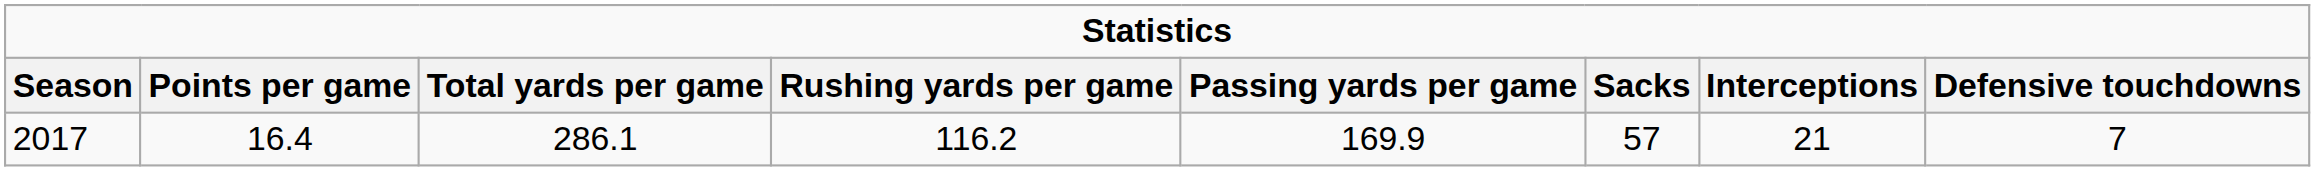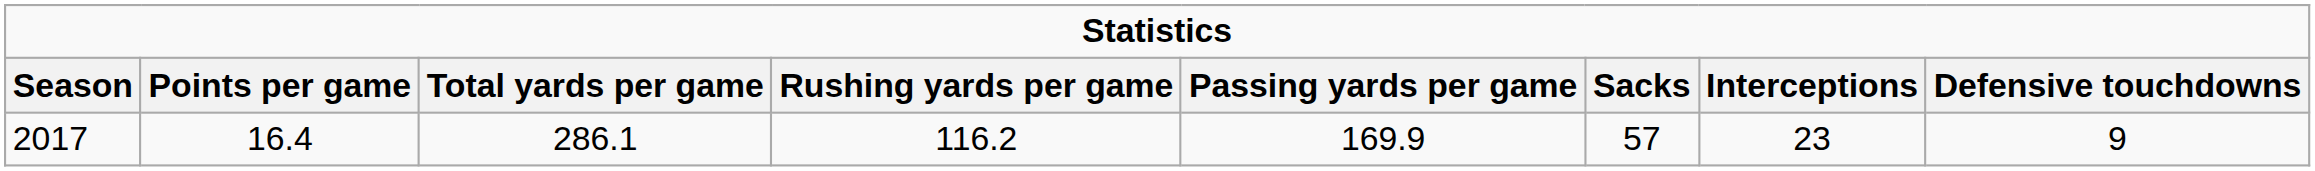(1812, 138) 21 -> (1812, 138) 23
(2117, 138) 7 -> (2117, 138) 9
